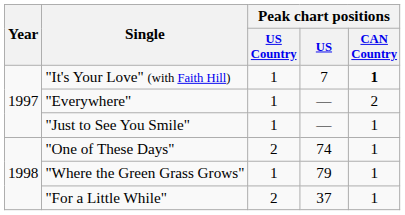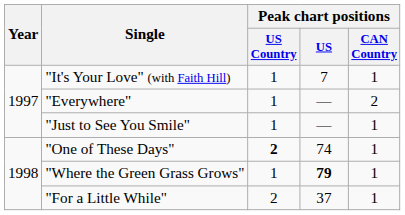(374, 77) bold -> (374, 77) normal
(274, 149) normal -> (274, 149) bold
(324, 173) normal -> (324, 173) bold
